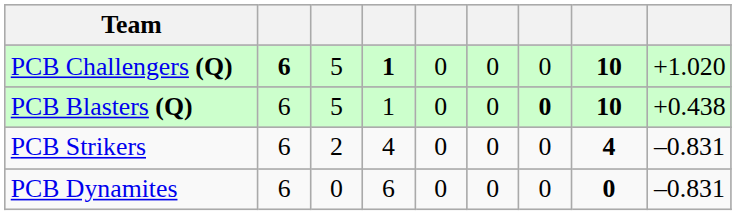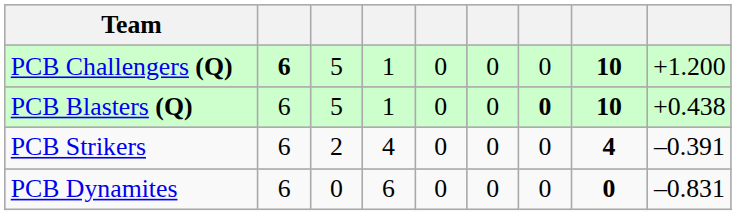(388, 65) bold -> (388, 65) normal
(689, 65) +1.020 -> (689, 65) +1.200
(689, 147) –0.831 -> (689, 147) –0.391
